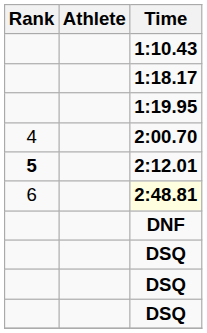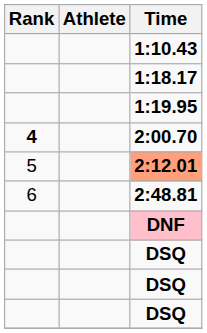(32, 136) normal -> (32, 136) bold
(32, 166) bold -> (32, 166) normal
(166, 166) no background -> (166, 166) lightsalmon background
(166, 195) lightyellow background -> (166, 195) no background
(166, 225) no background -> (166, 225) pink background
